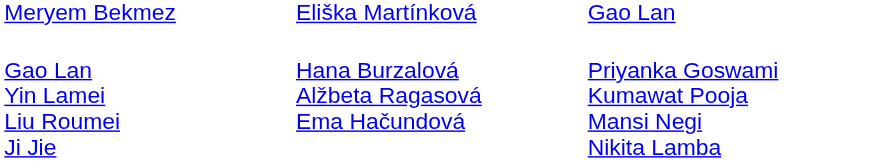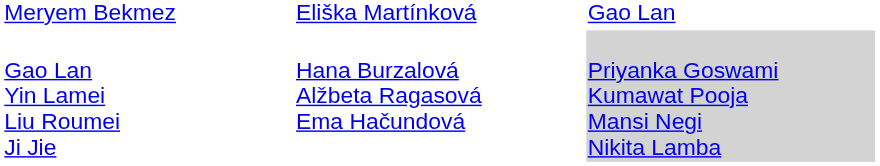(683, 108) no background -> (683, 108) lightgrey background
